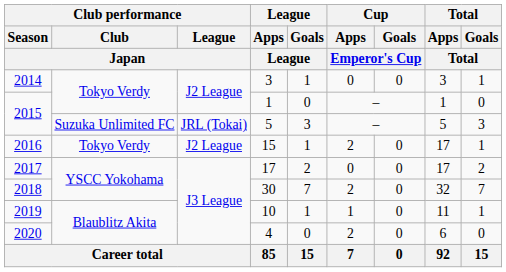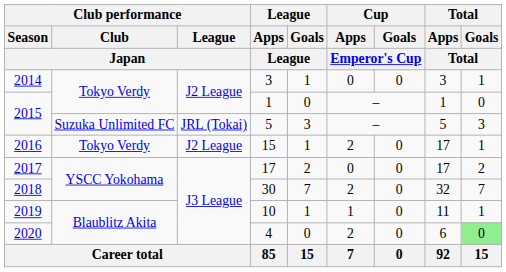(481, 233) no background -> (481, 233) lightgreen background
